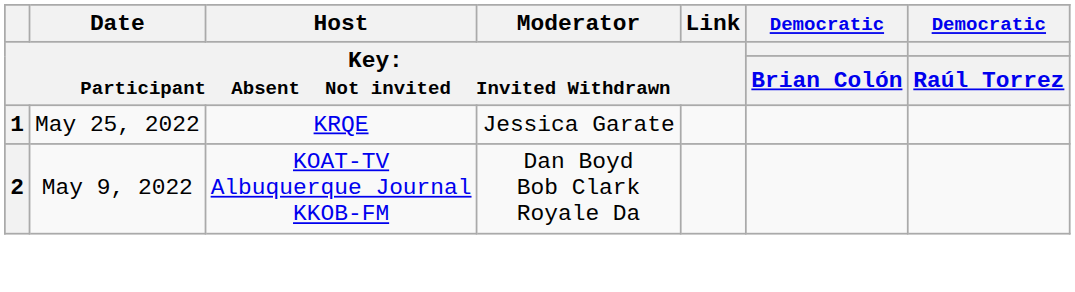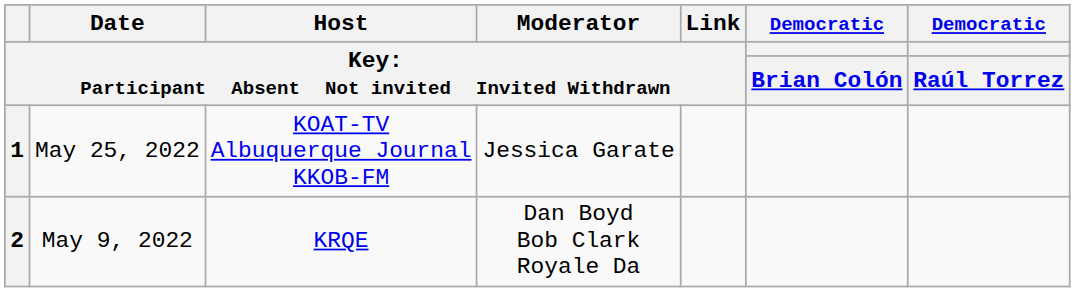(341, 125) KRQE -> (341, 151) KOAT-TV Albuquerque Journal KKOB-FM
(341, 188) KOAT-TV Albuquerque Journal KKOB-FM -> (341, 241) KRQE
